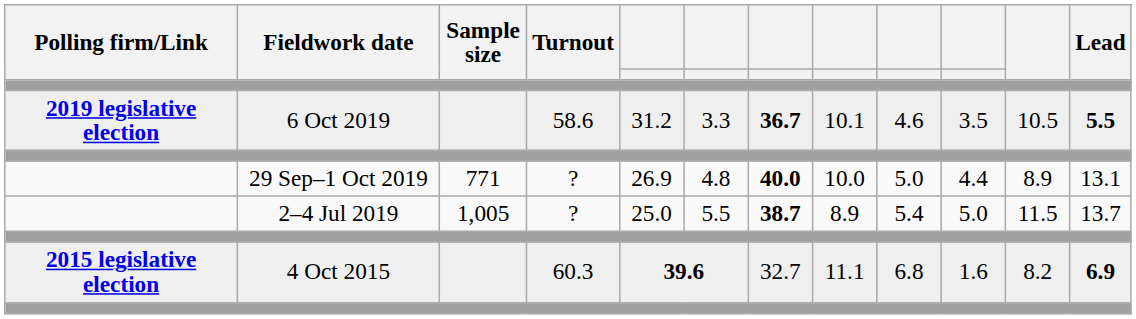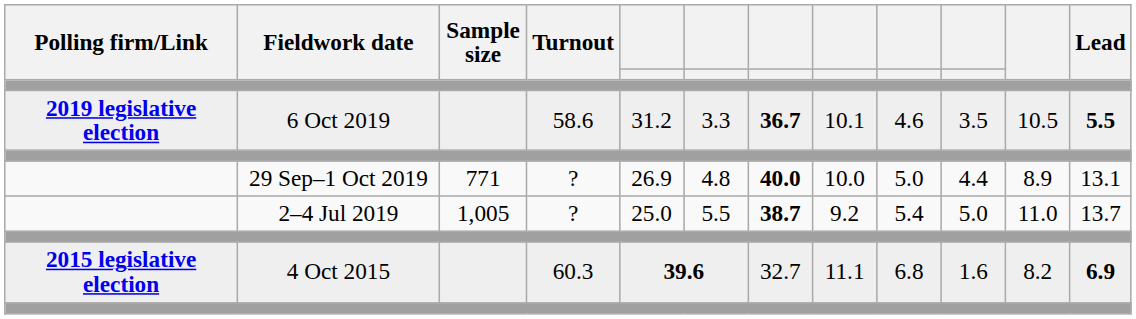(845, 214) 8.9 -> (845, 214) 9.2
(1038, 214) 11.5 -> (1038, 214) 11.0
